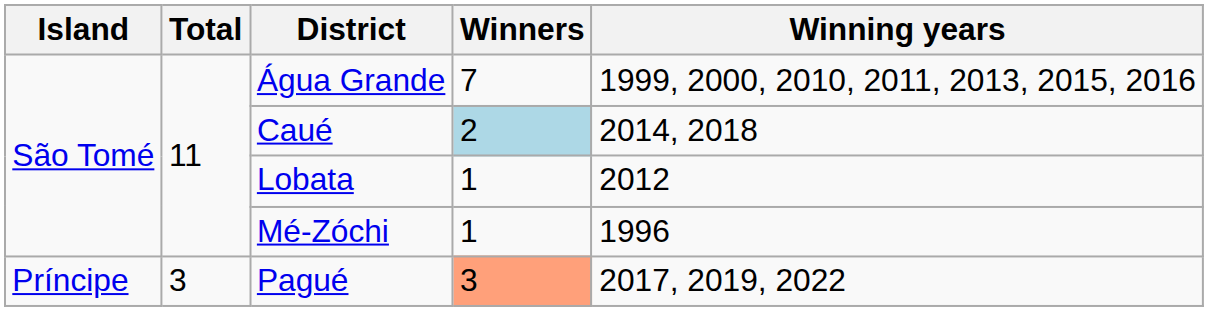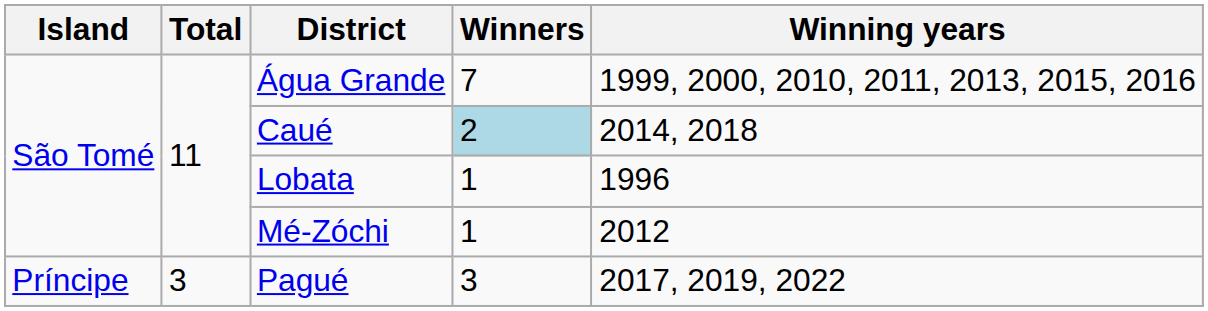(635, 180) 2012 -> (635, 180) 1996
(635, 230) 1996 -> (635, 230) 2012
(469, 280) lightsalmon background -> (469, 280) no background
